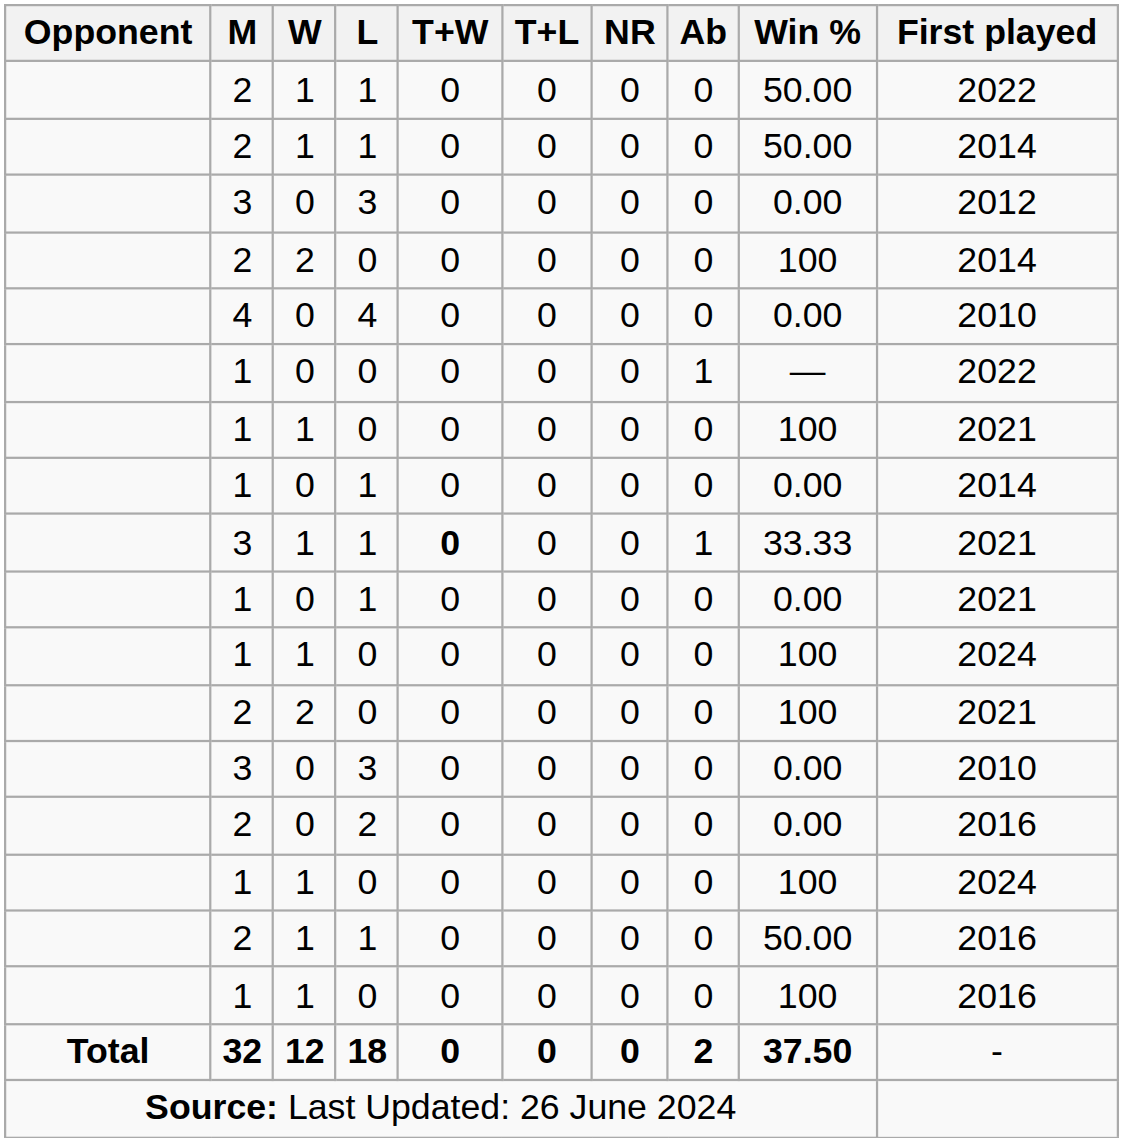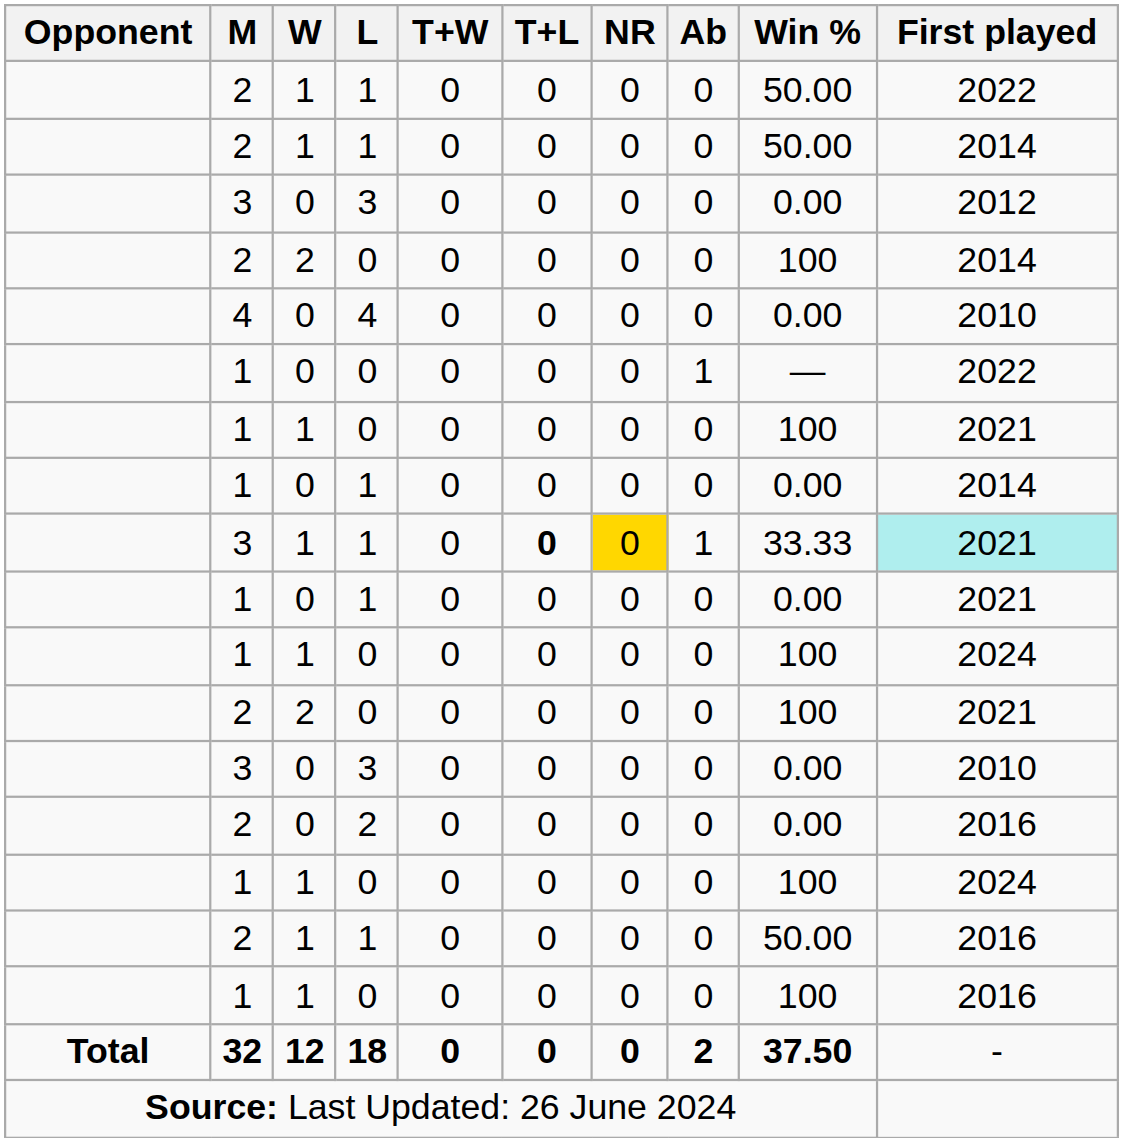(450, 542) bold -> (450, 542) normal
(547, 542) normal -> (547, 542) bold
(630, 542) no background -> (630, 542) gold background
(997, 542) no background -> (997, 542) paleturquoise background
